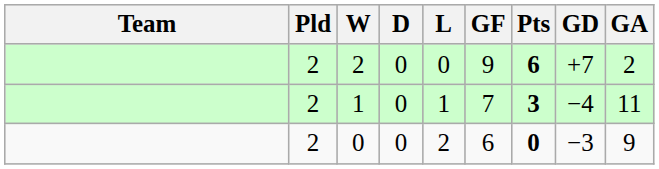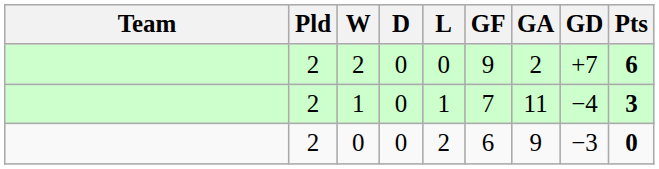columns swapped: (629, 24) <-> (534, 24)
